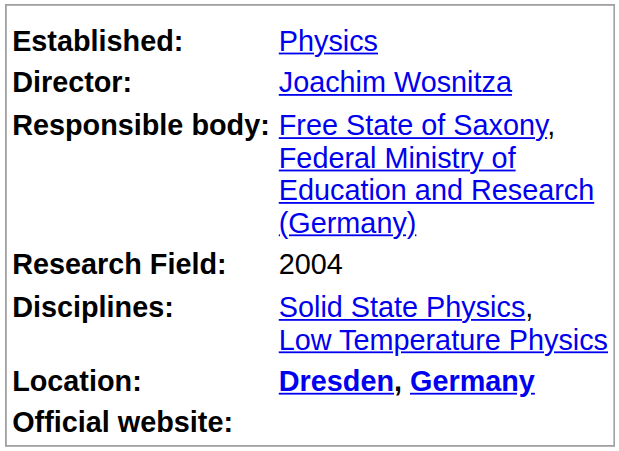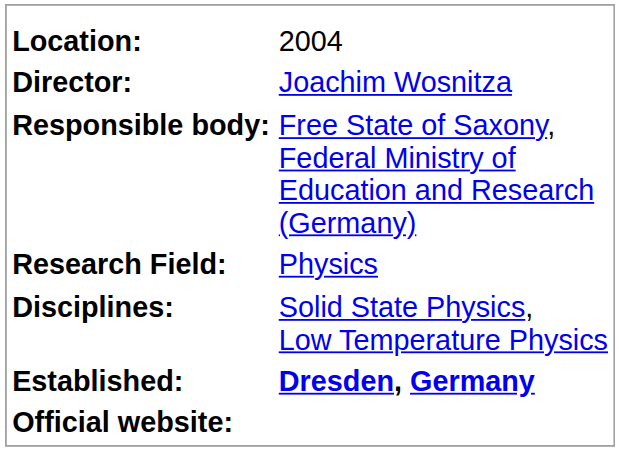(98, 41) Established: -> (77, 41) Location:
(328, 41) Physics -> (311, 41) 2004
(311, 264) 2004 -> (328, 264) Physics
(77, 381) Location: -> (98, 381) Established:
